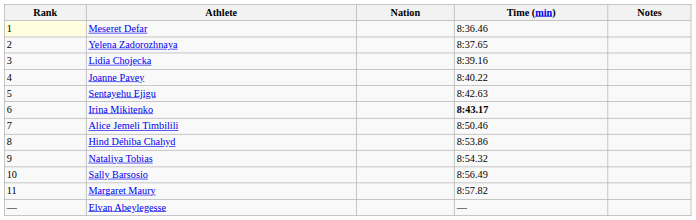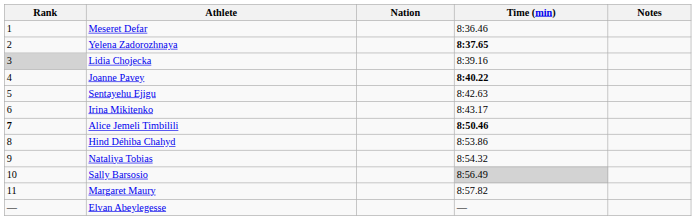(9, 28) lightyellow background -> (9, 28) no background
(472, 45) normal -> (473, 45) bold
(9, 61) no background -> (9, 61) lightgrey background
(472, 77) normal -> (473, 77) bold
(473, 110) bold -> (472, 110) normal
(9, 126) normal -> (9, 126) bold
(472, 126) normal -> (473, 126) bold
(472, 175) no background -> (472, 175) lightgrey background
